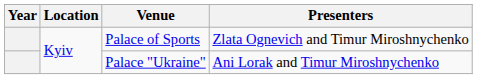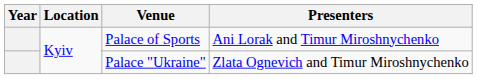(341, 39) Zlata Ognevich and Timur Miroshnychenko -> (326, 39) Ani Lorak and Timur Miroshnychenko
(326, 62) Ani Lorak and Timur Miroshnychenko -> (341, 62) Zlata Ognevich and Timur Miroshnychenko
